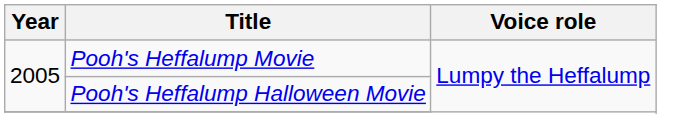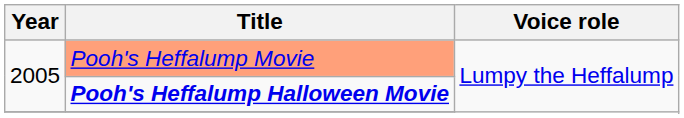(192, 58) no background -> (192, 58) lightsalmon background
(248, 93) normal -> (260, 93) bold
